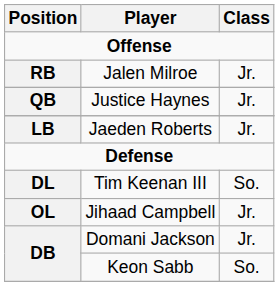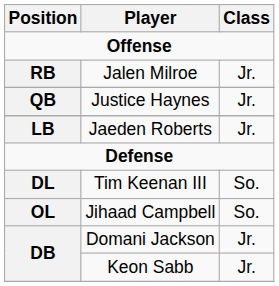(247, 211) Jr. -> (247, 211) So.
(247, 267) So. -> (247, 267) Jr.
